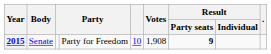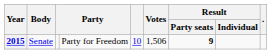(156, 42) 1,908 -> (156, 42) 1,506
